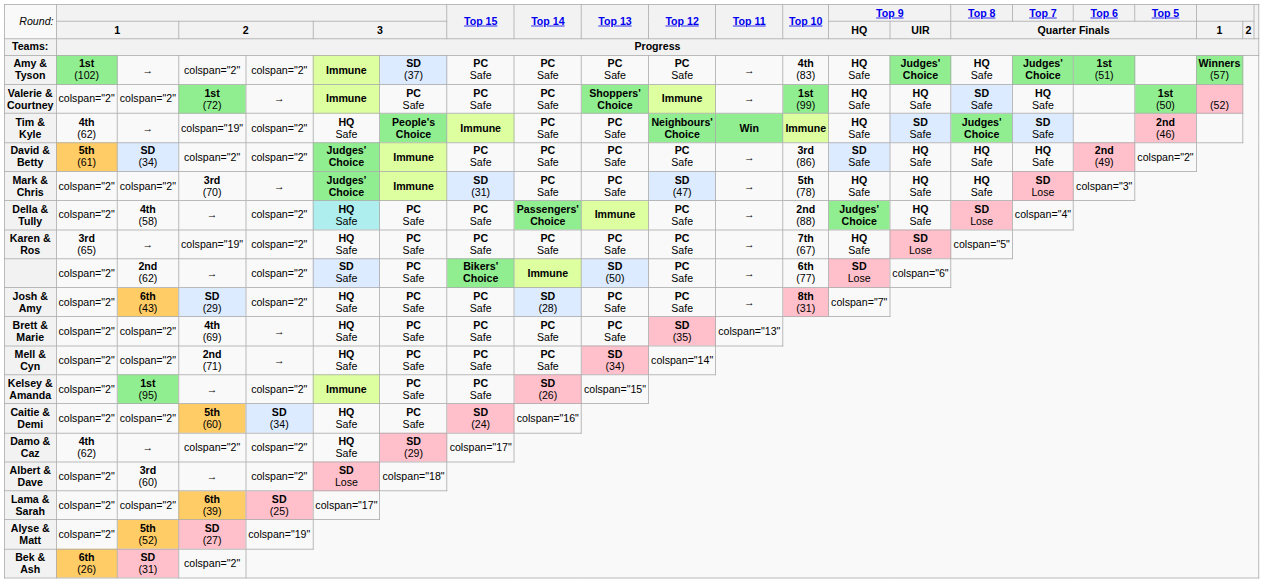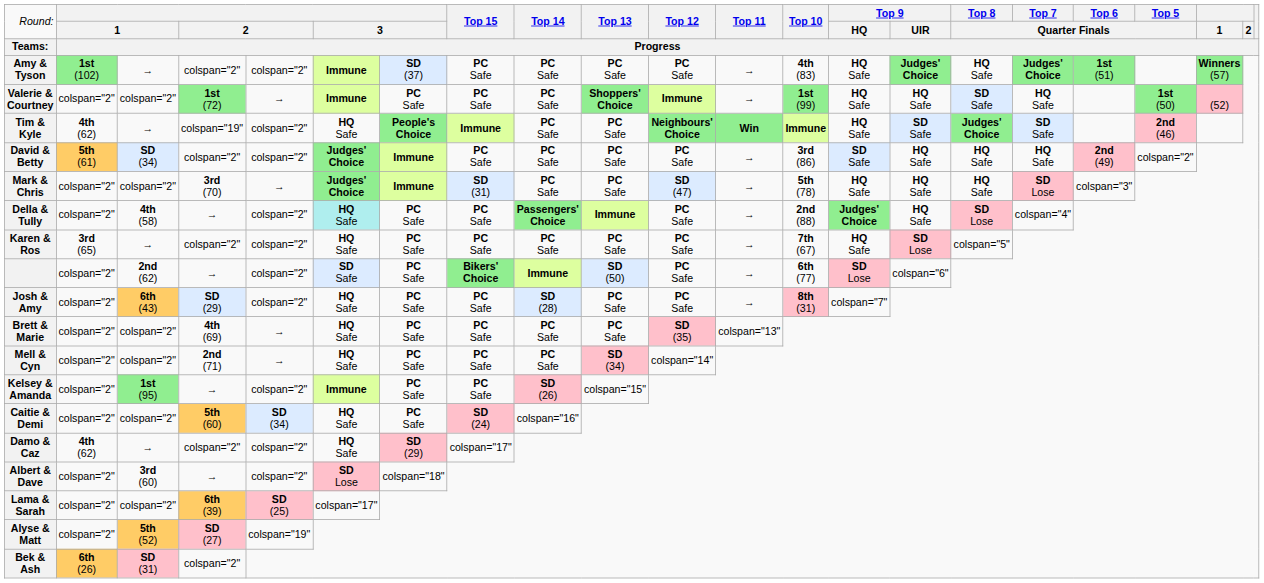(212, 244) colspan="19" -> (212, 244) colspan="2"
